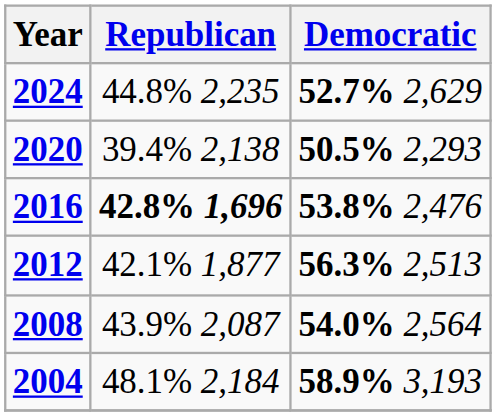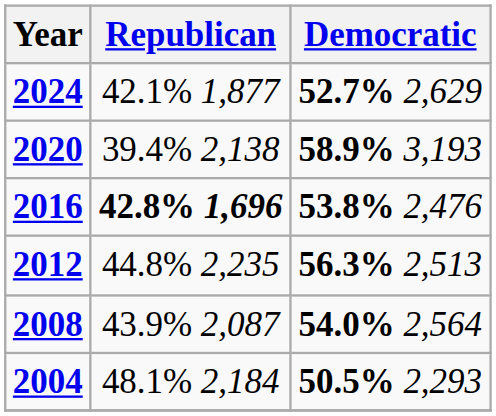(191, 91) 44.8% 2,235 -> (191, 91) 42.1% 1,877
(390, 149) 50.5% 2,293 -> (390, 149) 58.9% 3,193
(191, 264) 42.1% 1,877 -> (191, 264) 44.8% 2,235
(390, 380) 58.9% 3,193 -> (390, 380) 50.5% 2,293
